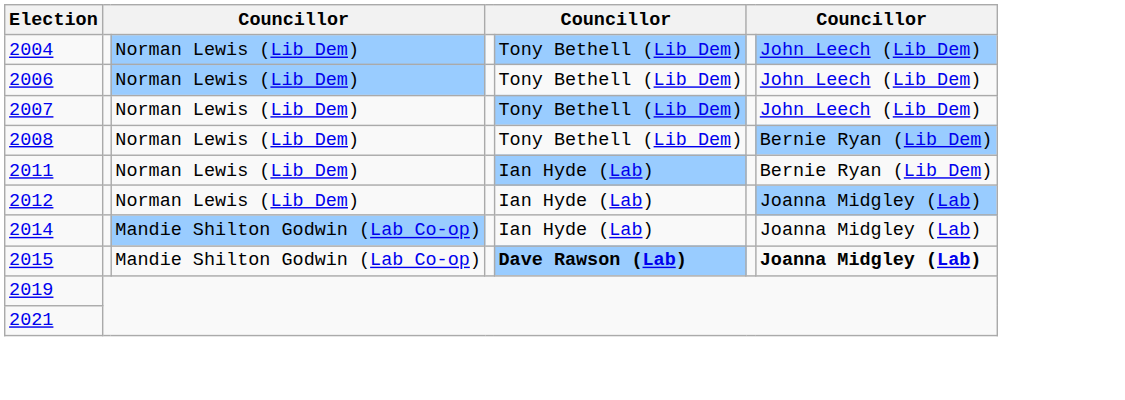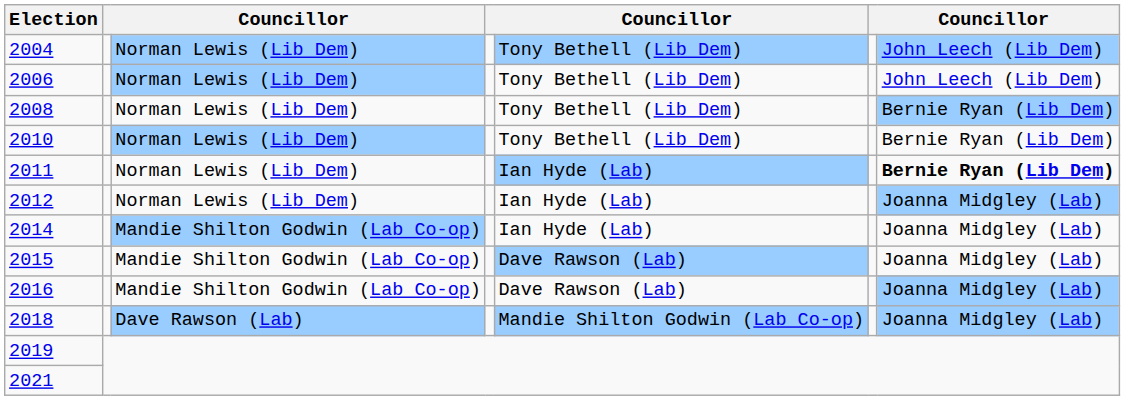- row: (31, 110)
+ row: (31, 140)
(876, 170) normal -> (998, 170) bold
(593, 260) bold -> (593, 260) normal
(871, 260) bold -> (992, 260) normal
+ row: (31, 291)
+ row: (31, 321)
